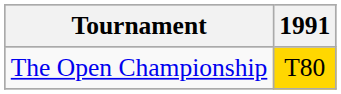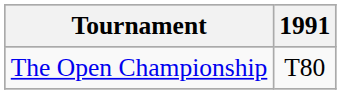(305, 67) gold background -> (305, 67) no background
